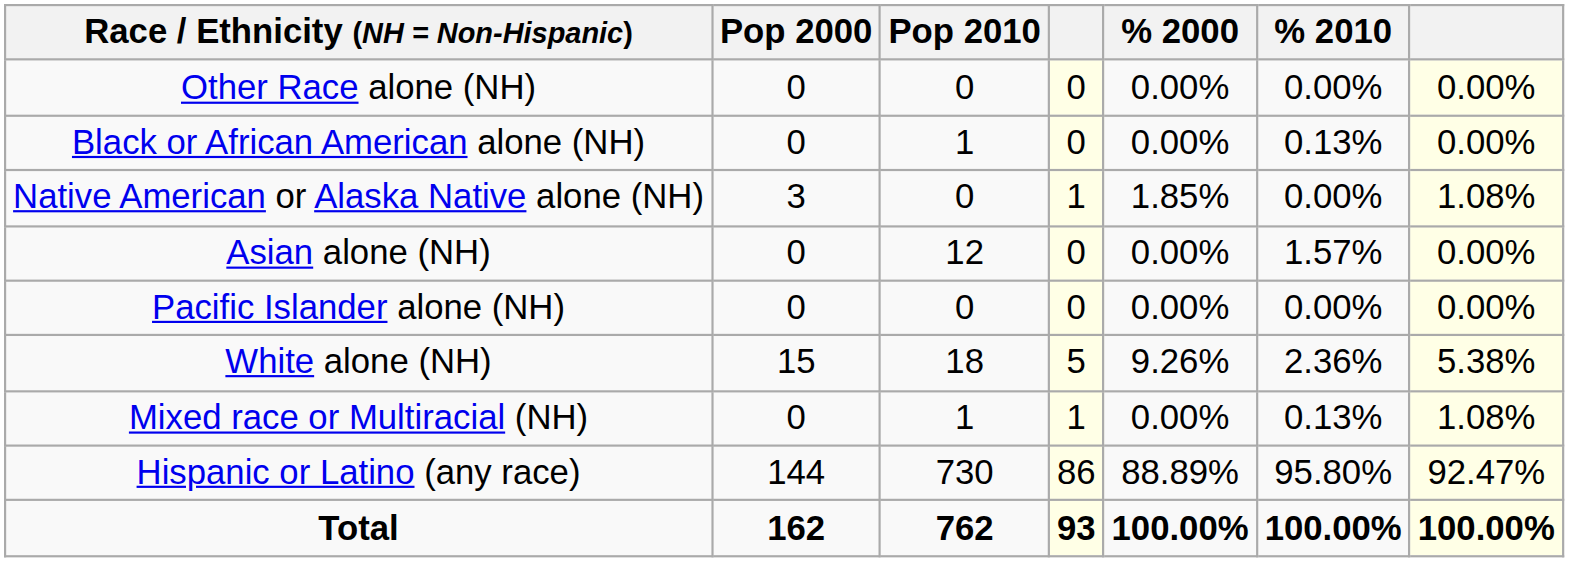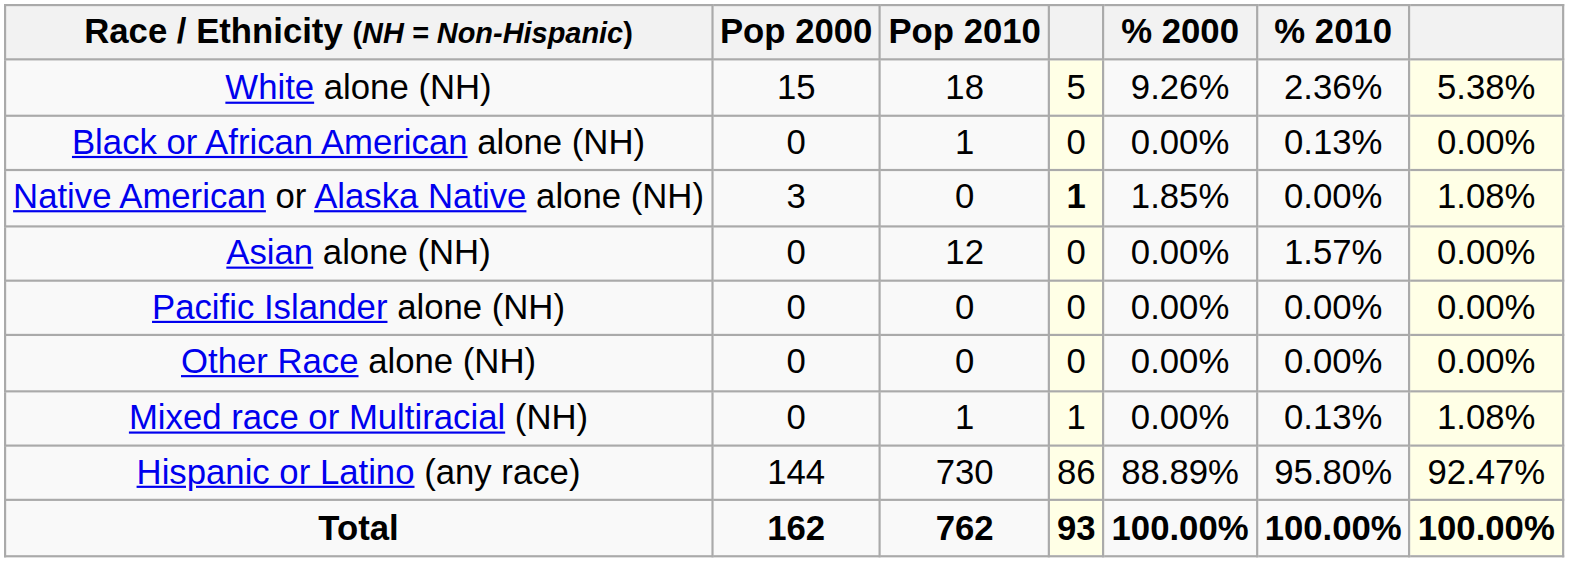rows swapped: (359, 362) <-> (359, 87)
(1076, 197) normal -> (1076, 197) bold
